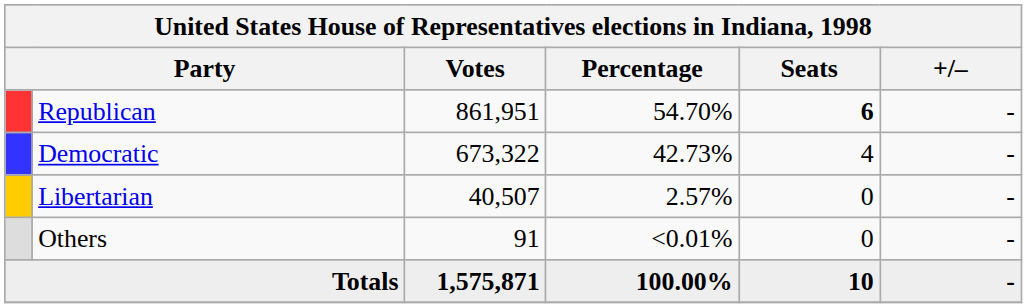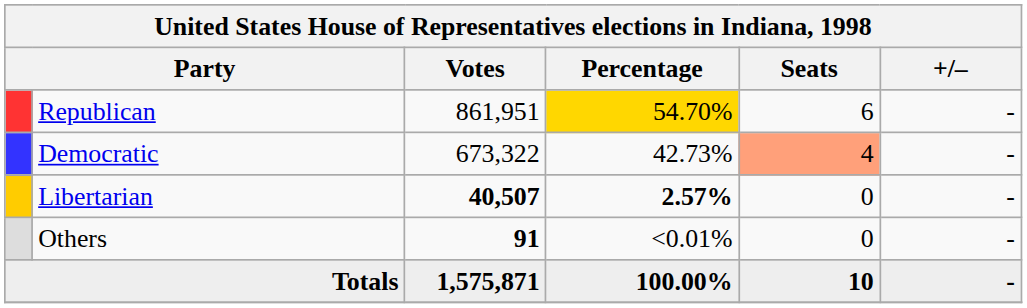(693, 111) no background -> (693, 111) gold background
(867, 111) bold -> (867, 111) normal
(867, 153) no background -> (867, 153) lightsalmon background
(504, 196) normal -> (504, 196) bold
(699, 196) normal -> (697, 196) bold
(527, 239) normal -> (527, 239) bold
